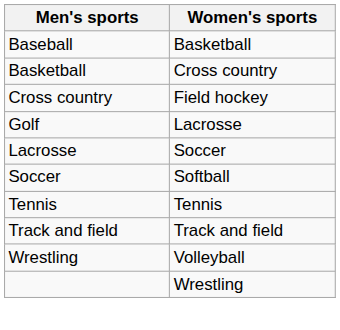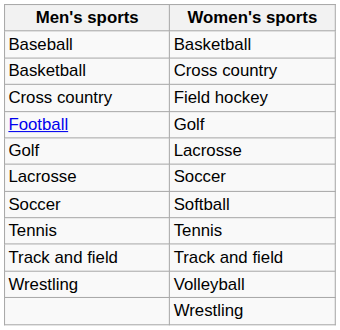+ row: (38, 124)
